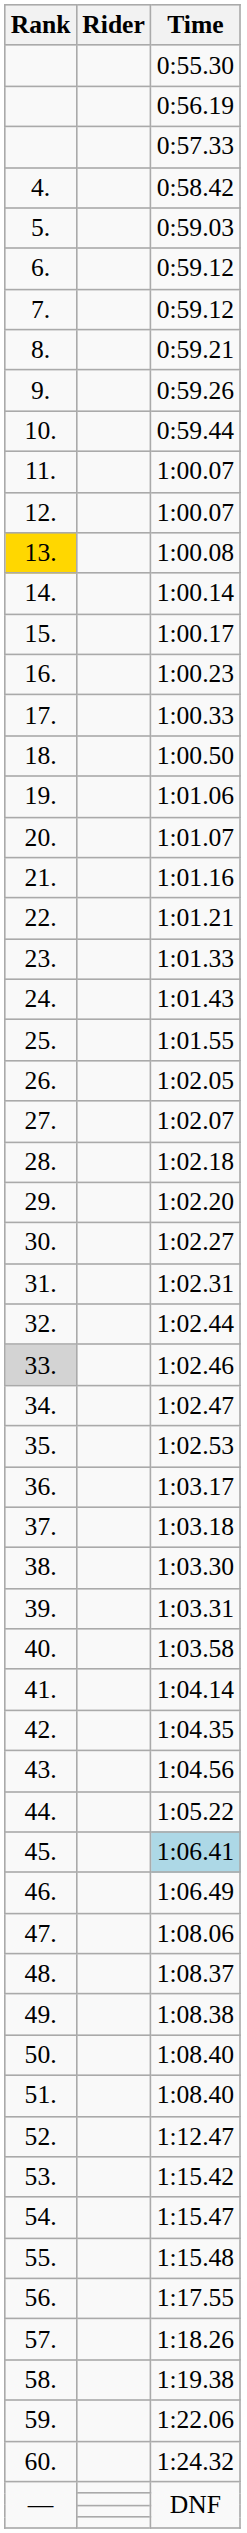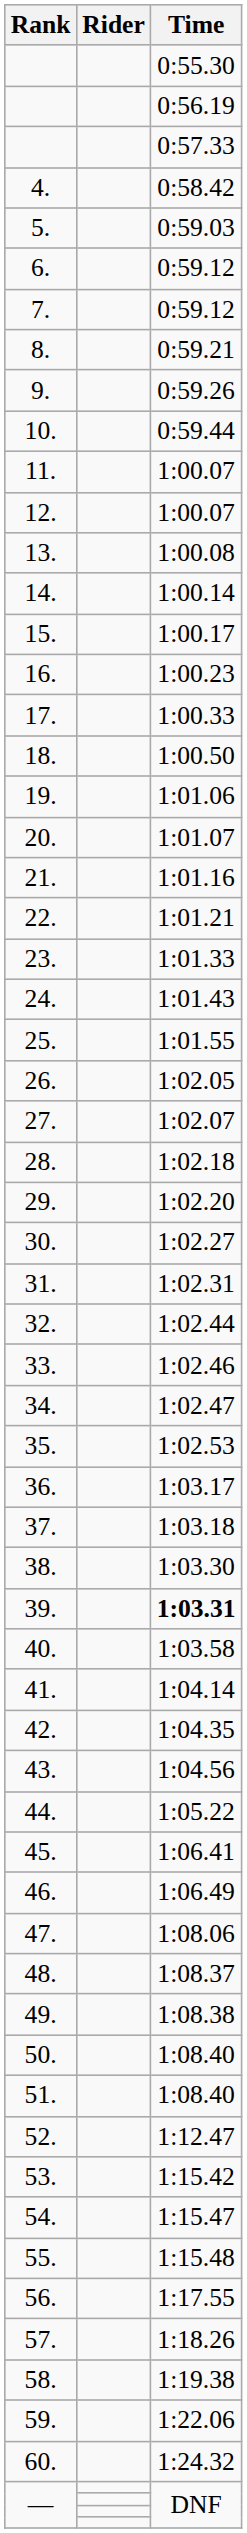(41, 552) gold background -> (41, 552) no background
(41, 1364) lightgrey background -> (41, 1364) no background
(195, 1608) normal -> (196, 1608) bold
(195, 1851) lightblue background -> (196, 1851) no background
